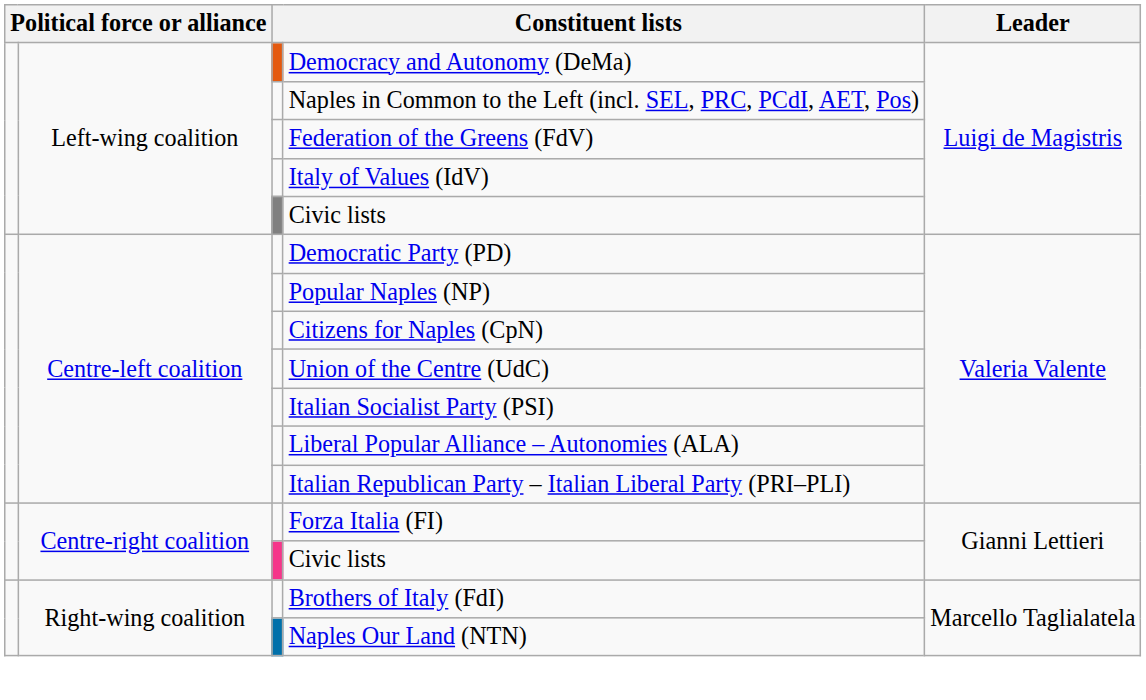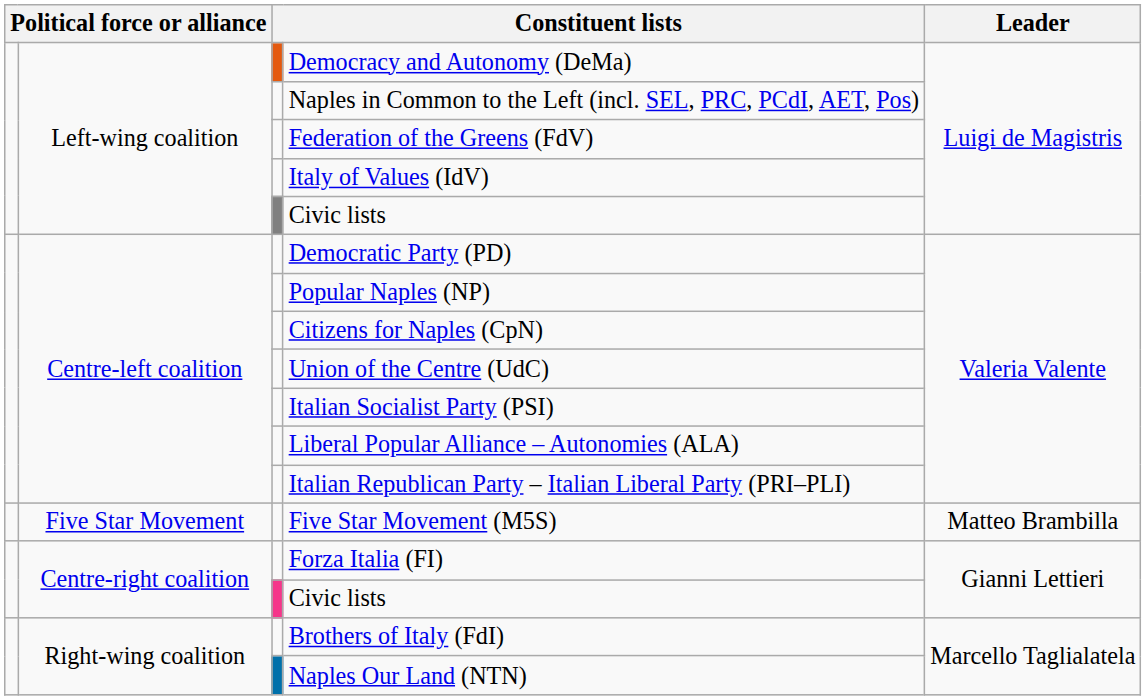+ row: (145, 521)
